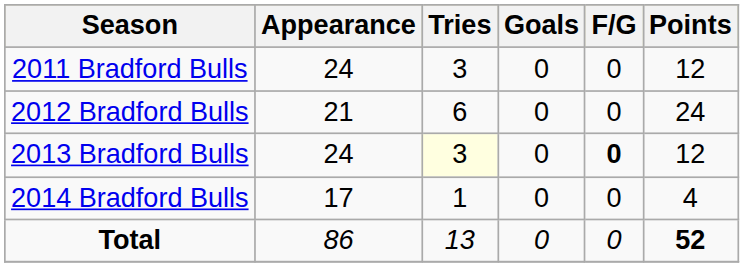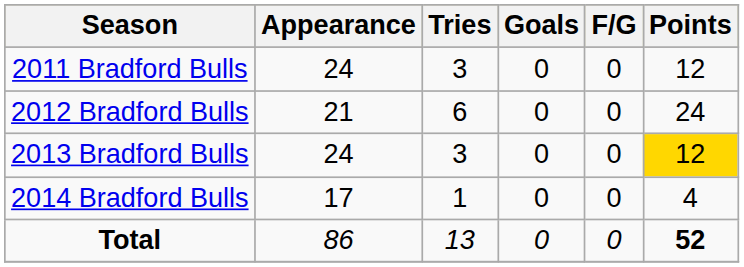(460, 154) lightyellow background -> (460, 154) no background
(614, 154) bold -> (614, 154) normal
(690, 154) no background -> (690, 154) gold background
